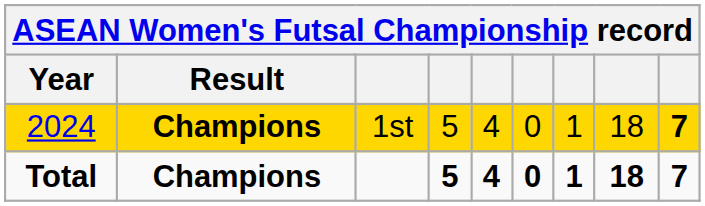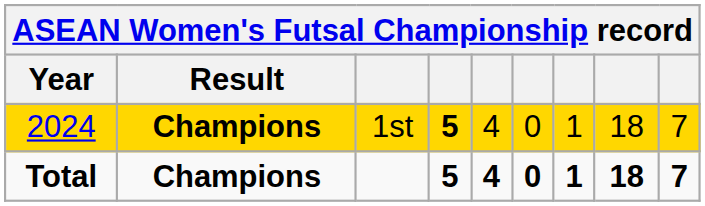(450, 128) normal -> (450, 128) bold
(679, 128) bold -> (679, 128) normal
